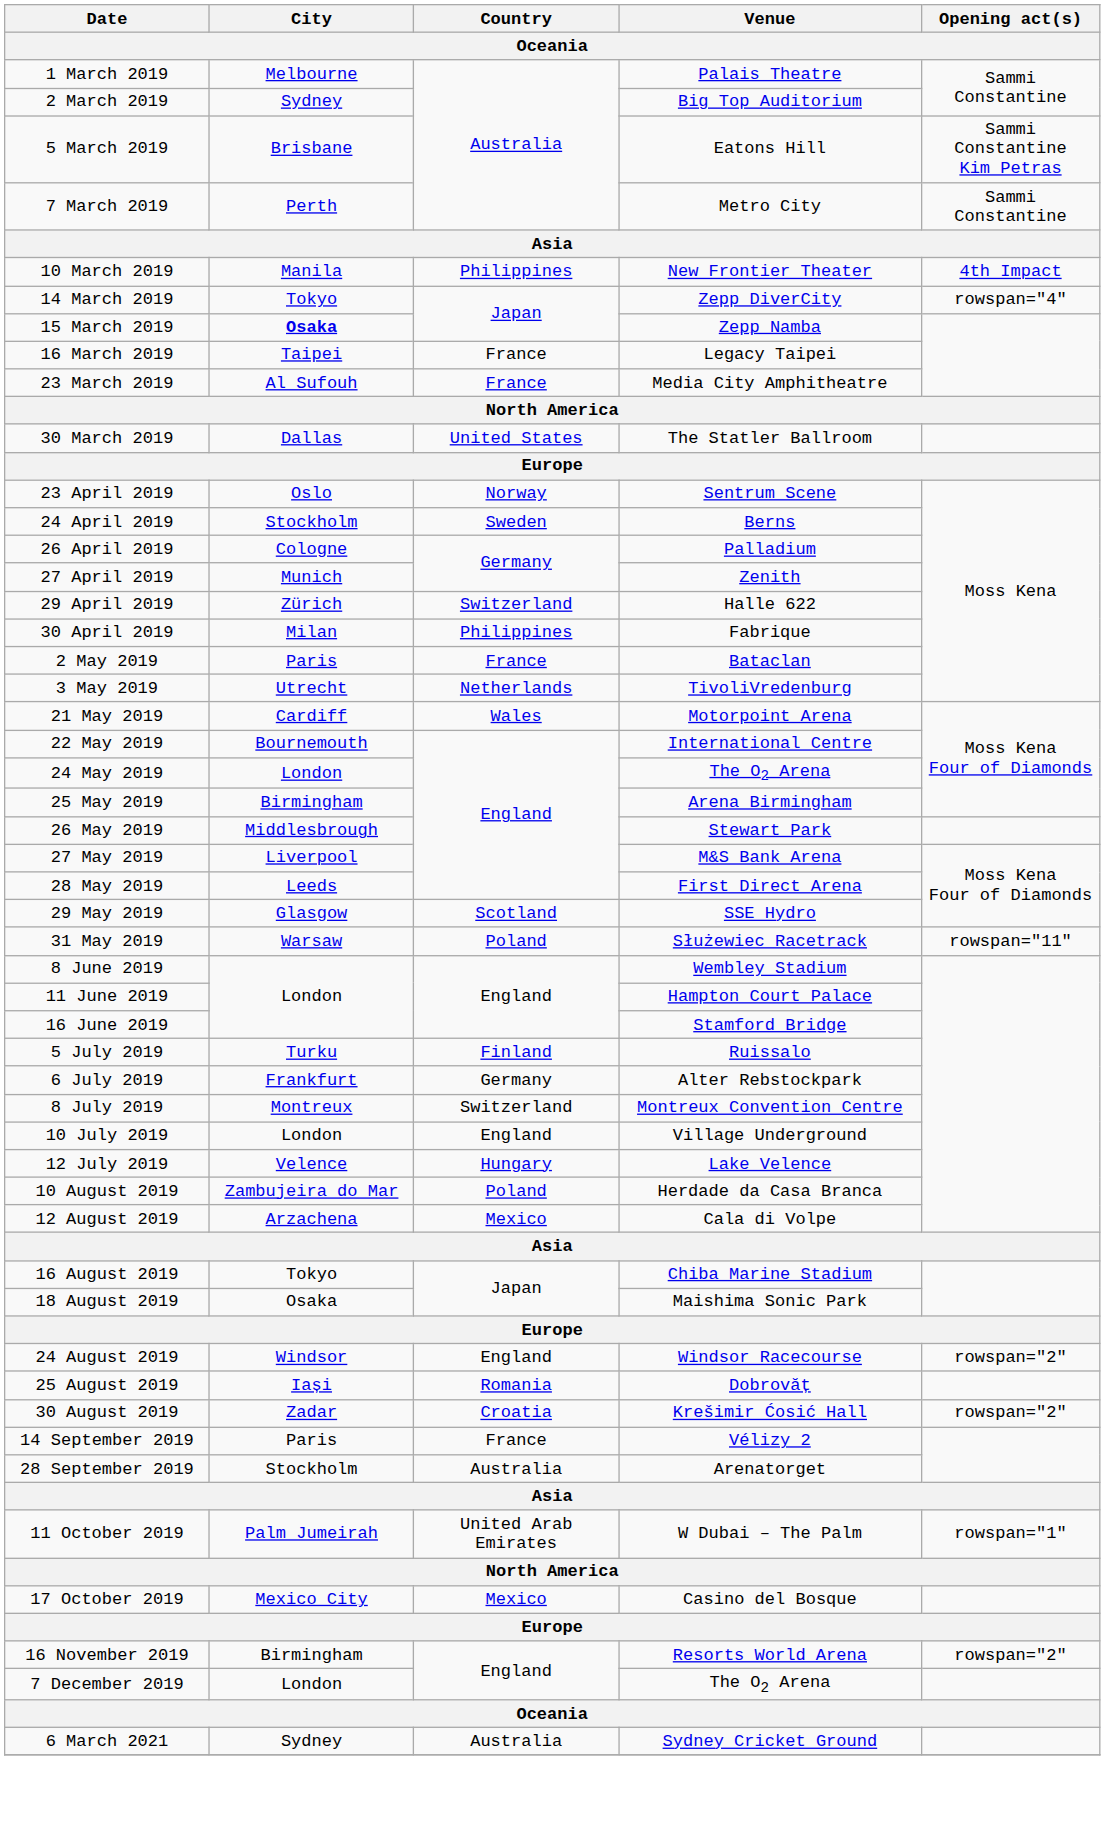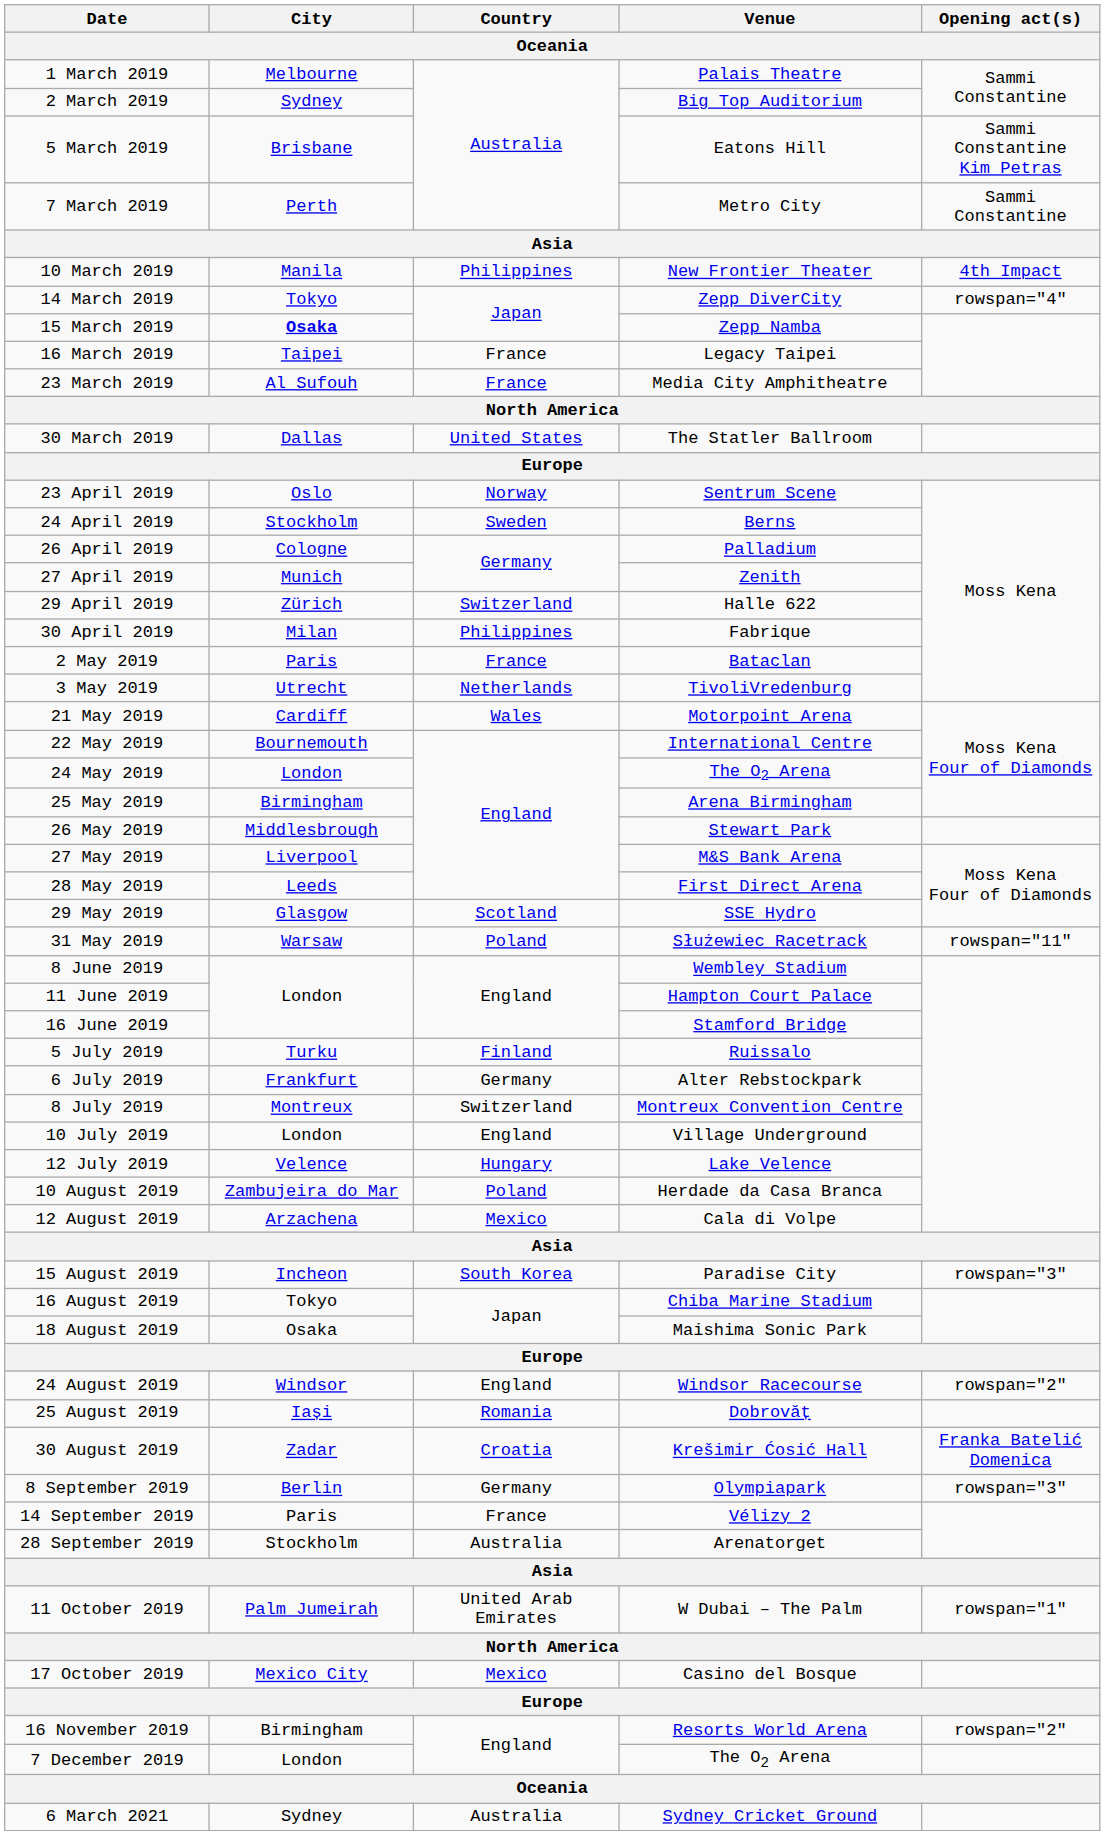+ row: (107, 1274)
(1011, 1413) rowspan="2" -> (1011, 1451) Franka Batelić Domenica
+ row: (107, 1488)
